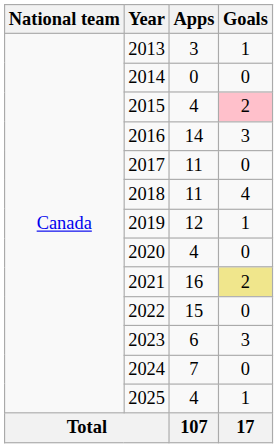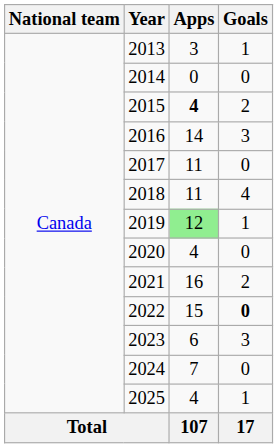(194, 106) normal -> (194, 106) bold
(245, 106) pink background -> (245, 106) no background
(194, 223) no background -> (194, 223) lightgreen background
(245, 281) khaki background -> (245, 281) no background
(245, 310) normal -> (245, 310) bold
